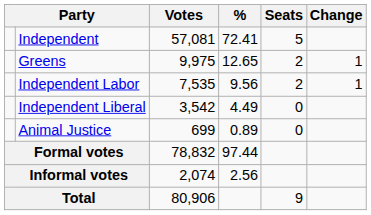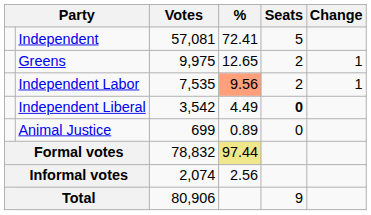(244, 84) no background -> (244, 84) lightsalmon background
(299, 107) normal -> (299, 107) bold
(240, 152) no background -> (240, 152) khaki background
